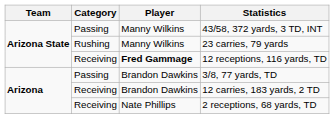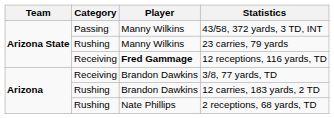(91, 74) Passing -> (95, 74) Receiving
(95, 90) Receiving -> (92, 90) Rushing
(95, 105) Receiving -> (92, 105) Rushing
